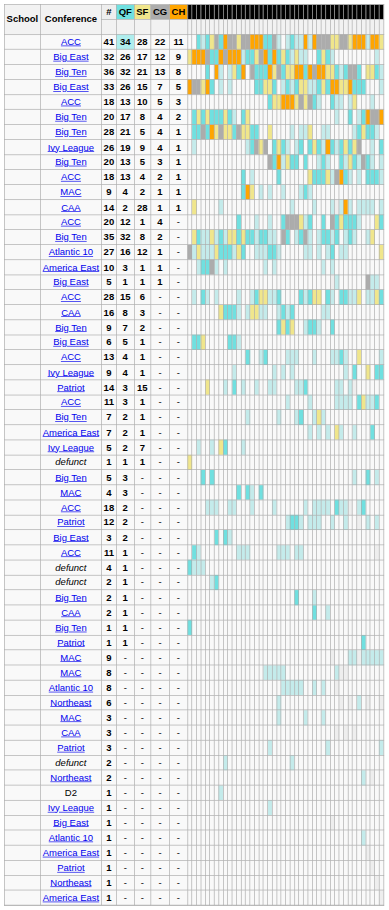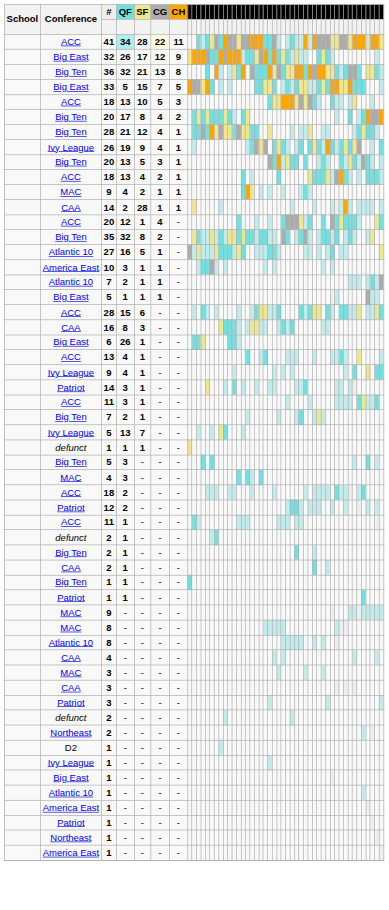(160, 42) no background -> (160, 42) lightyellow background
(125, 87) 26 -> (125, 87) 5
(142, 132) 5 -> (142, 132) 12
(142, 252) 12 -> (142, 252) 5
+ row: (71, 282)
- row: (71, 328)
(125, 343) 5 -> (125, 343) 26
(142, 388) 15 -> (142, 388) 1
- row: (71, 433)
(125, 448) 2 -> (125, 433) 13
- row: (71, 538)
- row: (71, 568)
- row: (71, 703)
+ row: (71, 658)
